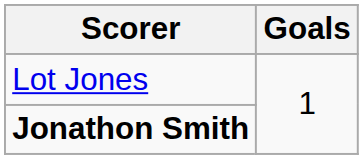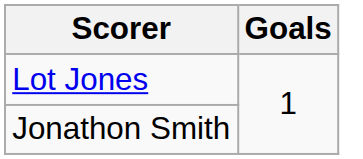(131, 128) bold -> (121, 128) normal
